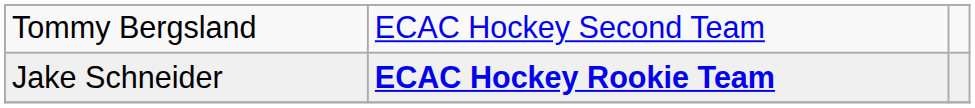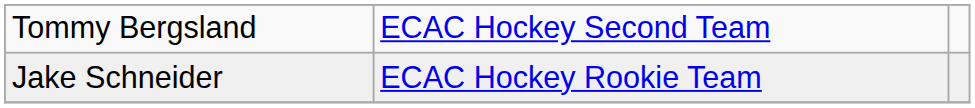(575, 77) bold -> (571, 77) normal
